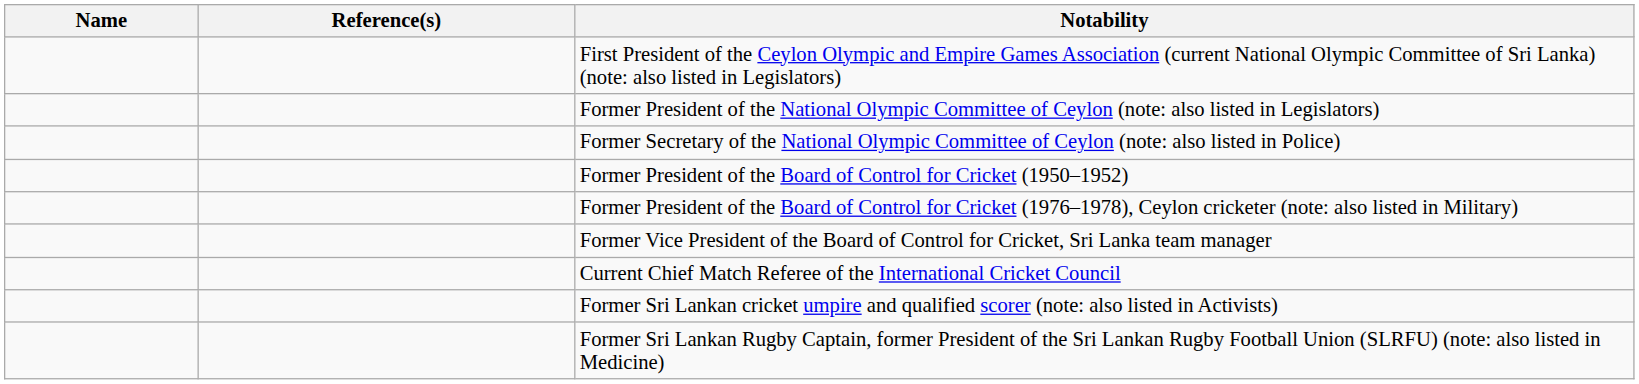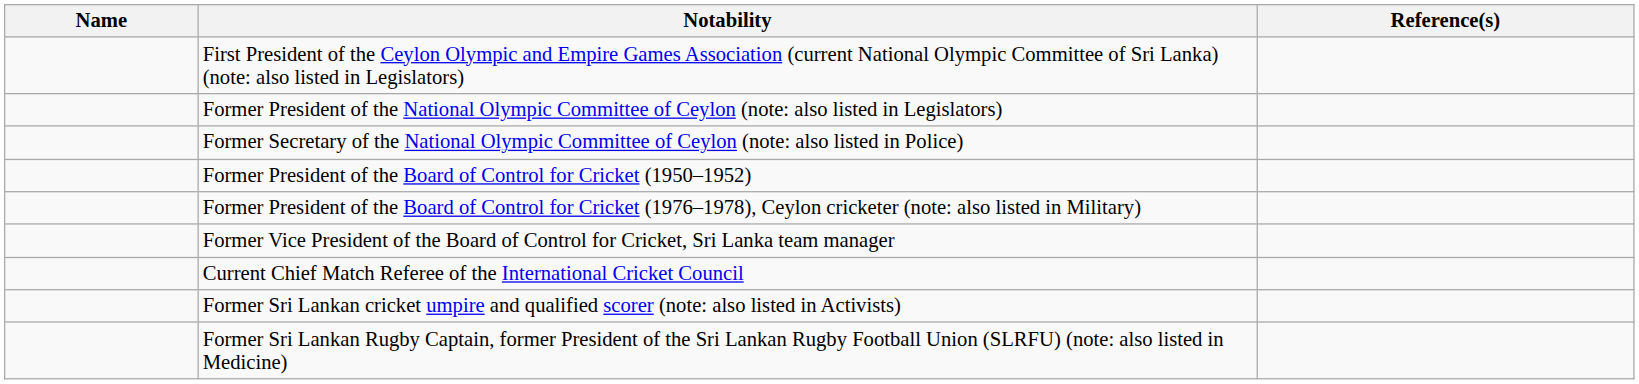columns swapped: (1104, 20) <-> (386, 20)
